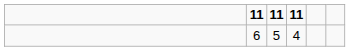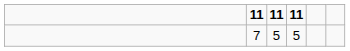(257, 35) 6 -> (257, 35) 7
(296, 35) 4 -> (296, 35) 5
